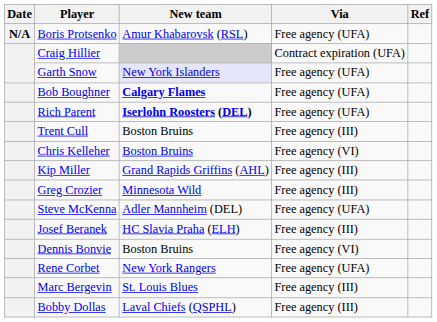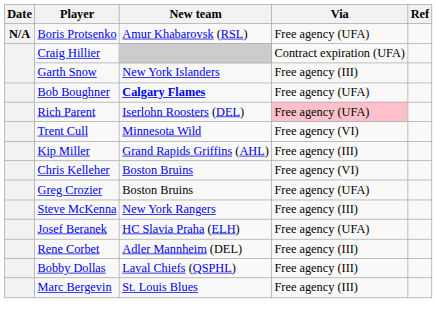(171, 72) lavender background -> (171, 72) no background
(322, 72) Free agency (UFA) -> (316, 72) Free agency (III)
(187, 111) bold -> (183, 111) normal
(322, 111) no background -> (322, 111) pink background
(158, 131) Boston Bruins -> (162, 131) Minnesota Wild
(316, 131) Free agency (III) -> (317, 131) Free agency (VI)
rows swapped: (74, 151) <-> (64, 170)
(162, 190) Minnesota Wild -> (158, 190) Boston Bruins
(316, 190) Free agency (III) -> (322, 190) Free agency (UFA)
(182, 209) Adler Mannheim (DEL) -> (169, 209) New York Rangers
(322, 209) Free agency (UFA) -> (316, 209) Free agency (III)
(316, 229) Free agency (III) -> (322, 229) Free agency (UFA)
- row: (74, 248)
(169, 268) New York Rangers -> (182, 248) Adler Mannheim (DEL)
(322, 268) Free agency (UFA) -> (316, 248) Free agency (III)
rows swapped: (75, 287) <-> (72, 307)
